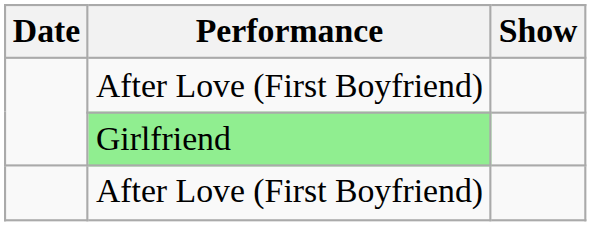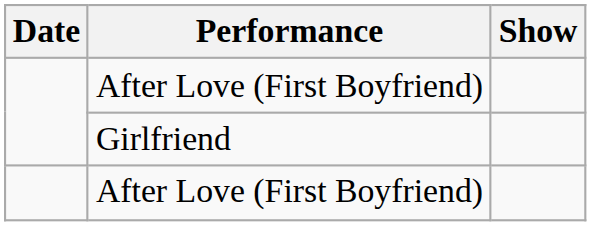(163, 138) lightgreen background -> (163, 138) no background
